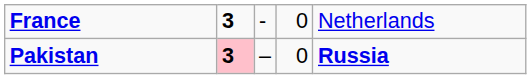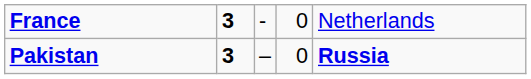(228, 55) pink background -> (228, 55) no background
